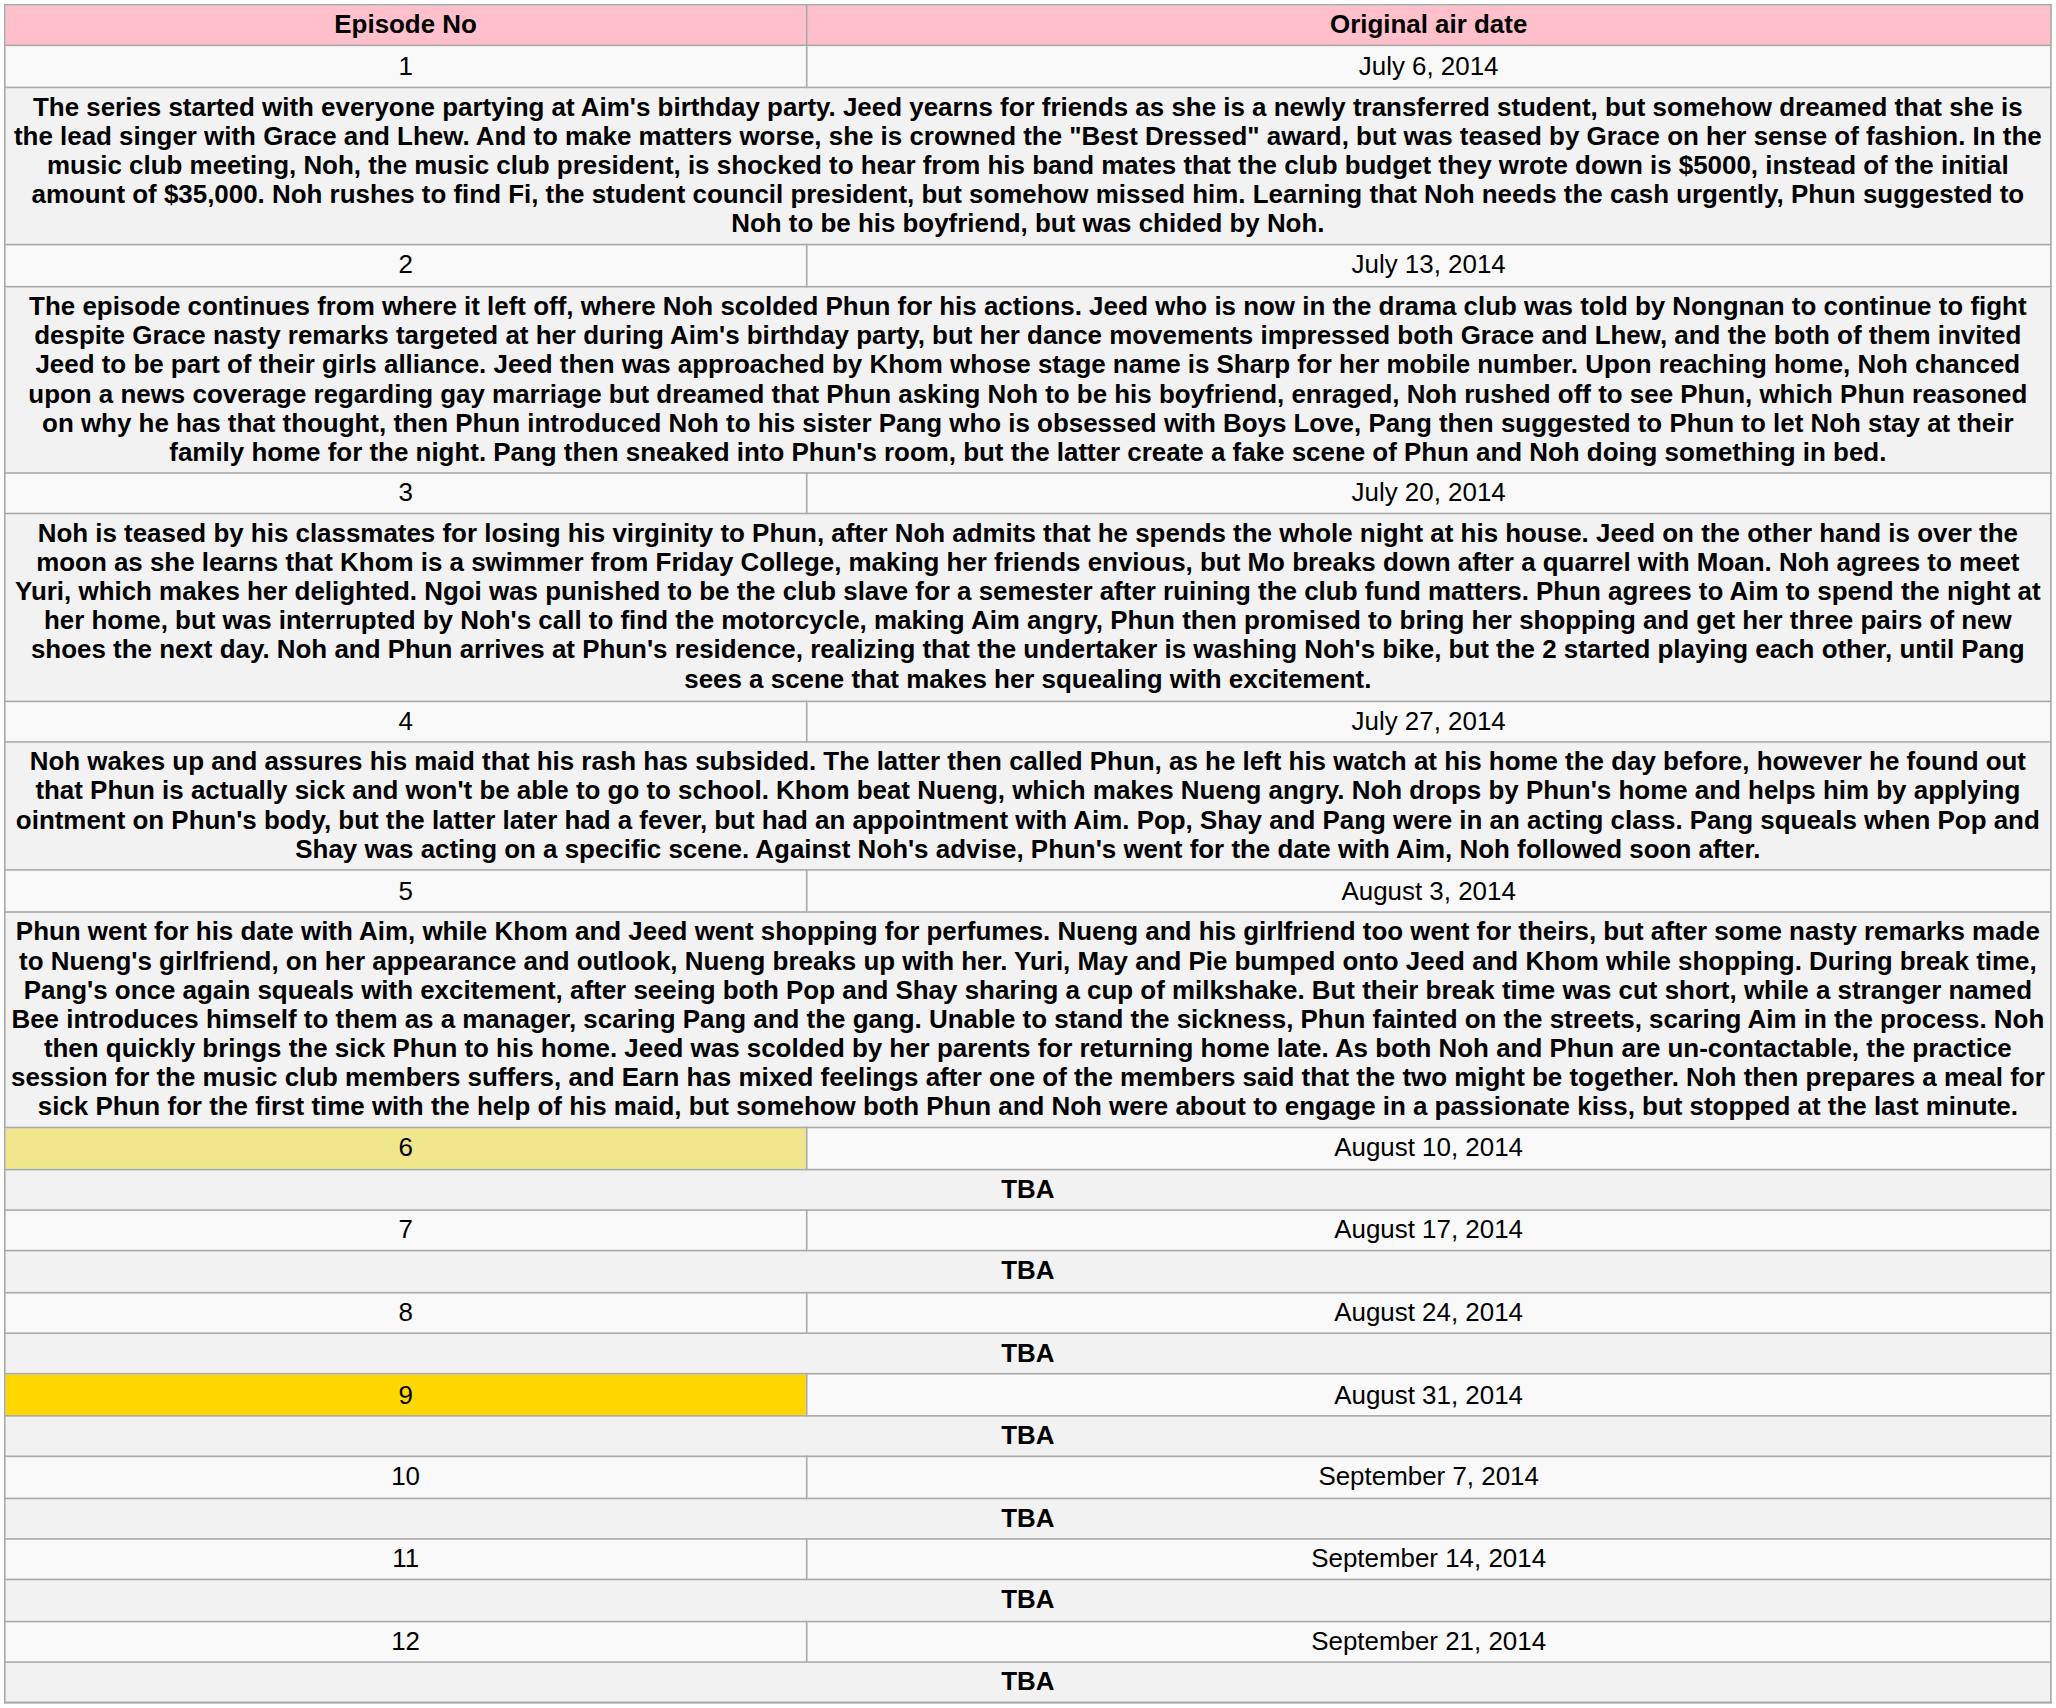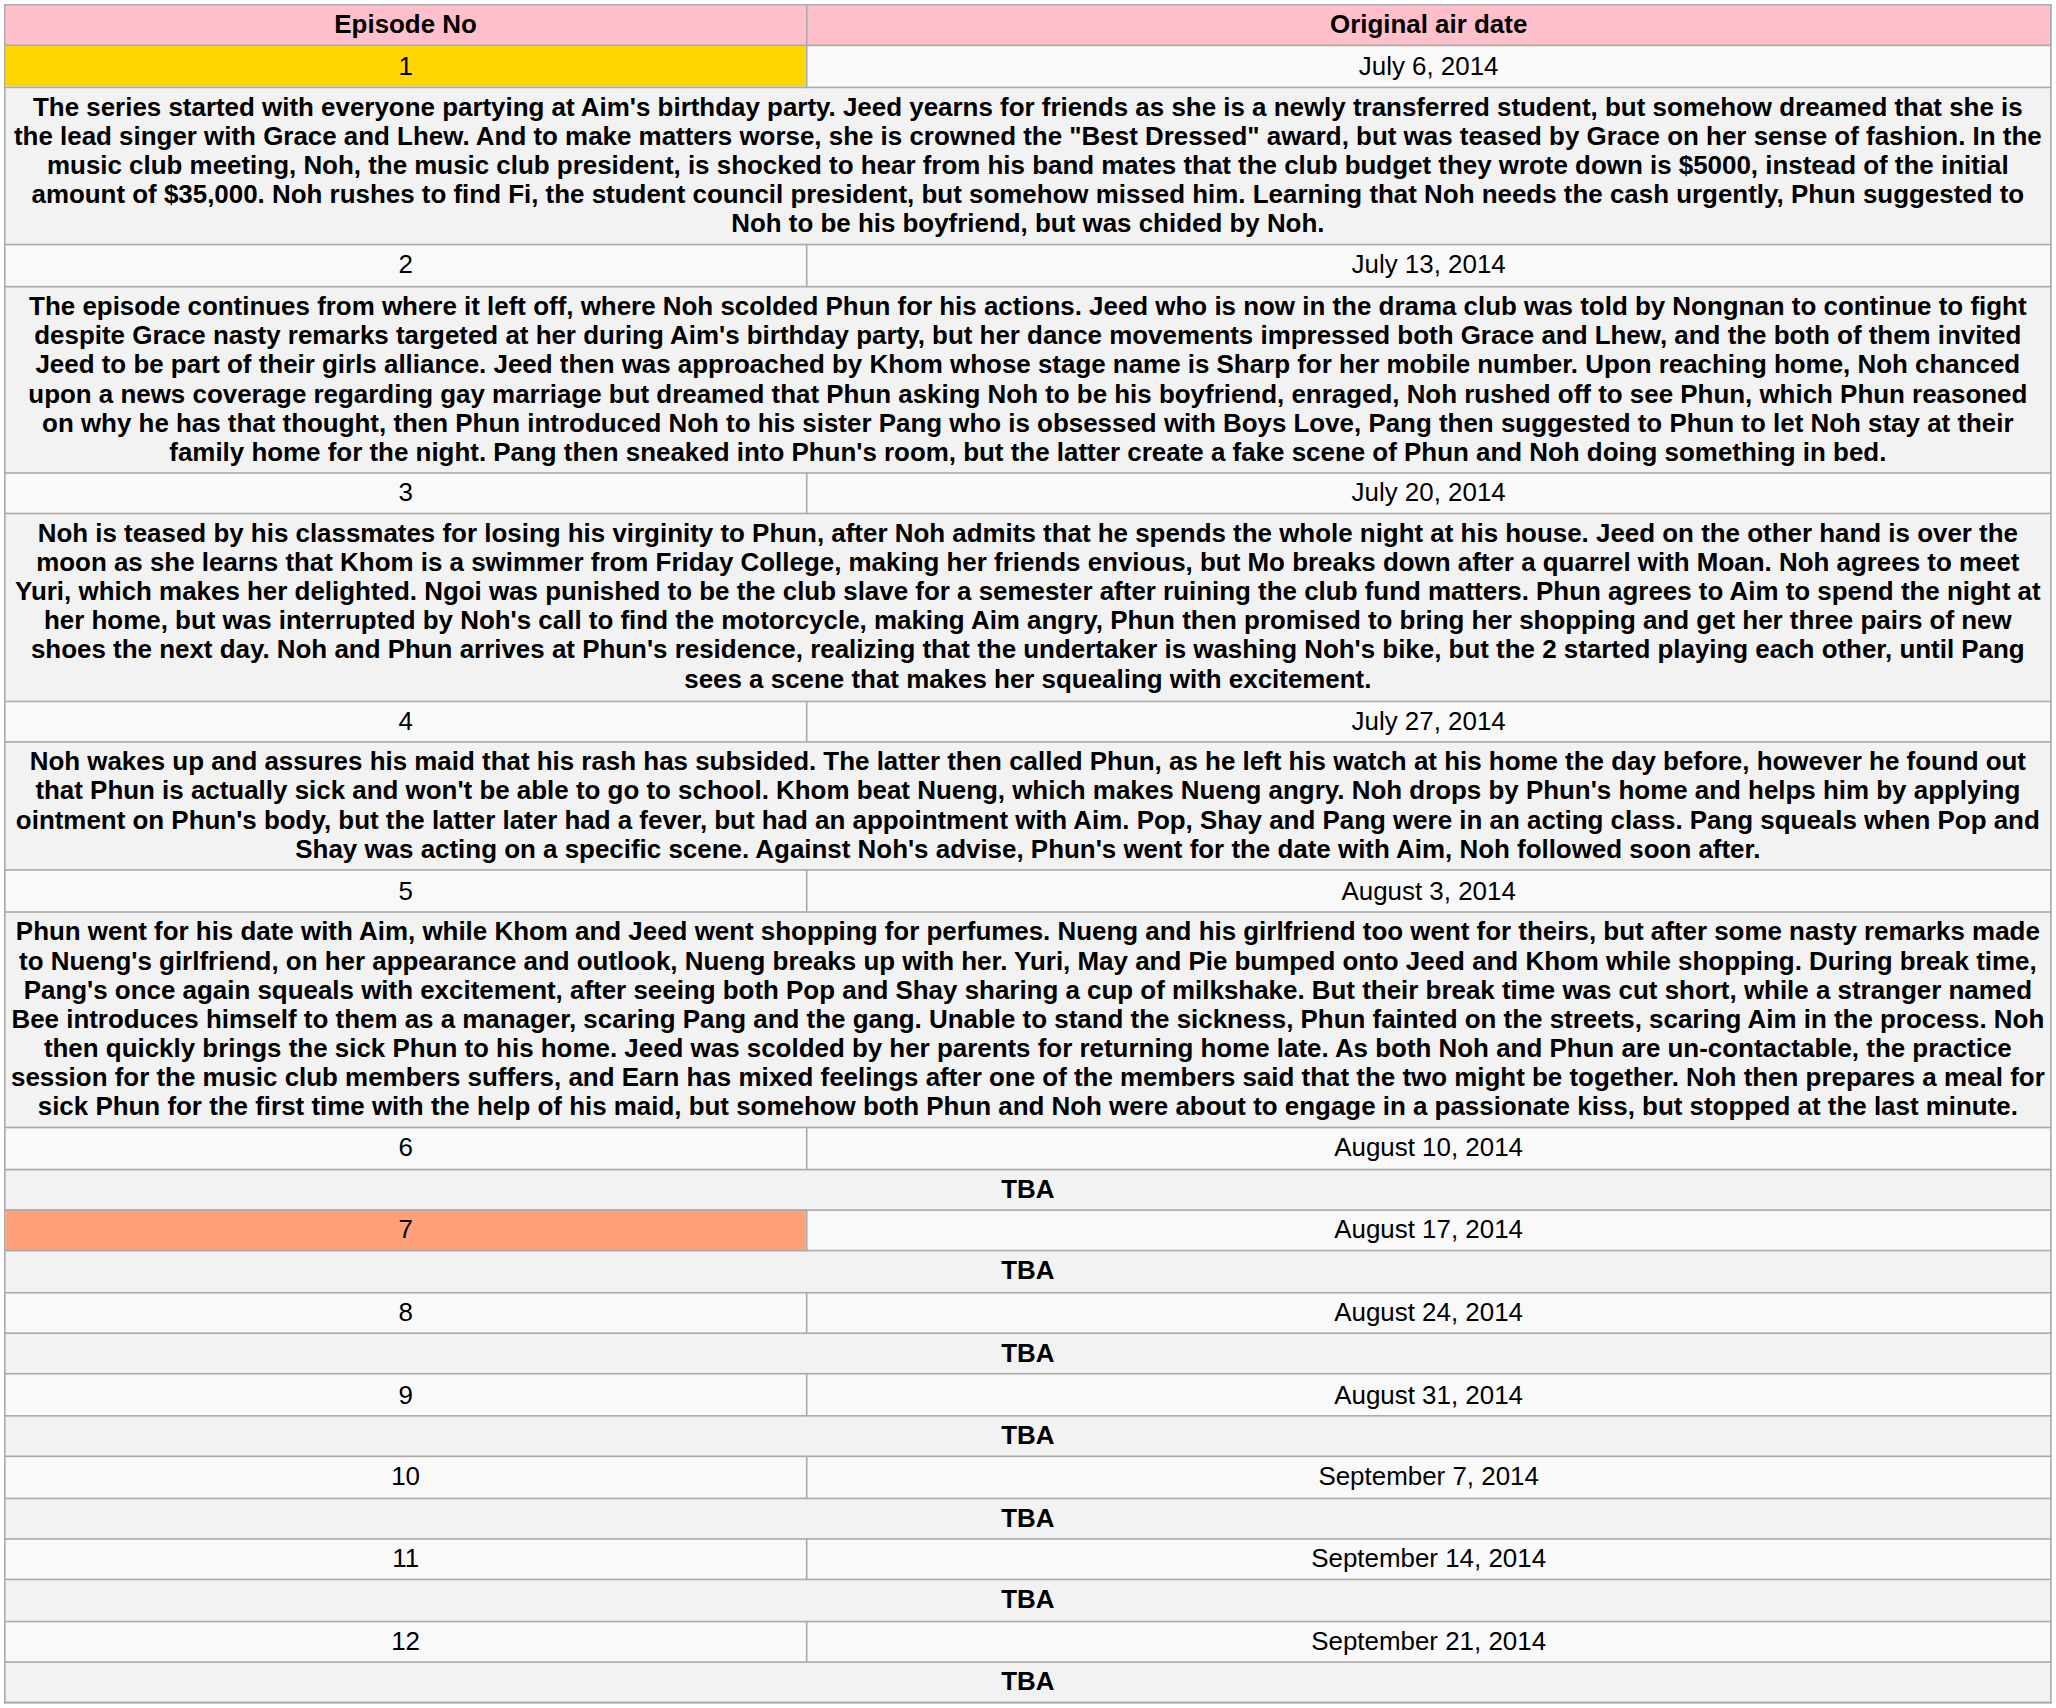(406, 66) no background -> (406, 66) gold background
(406, 1147) khaki background -> (406, 1147) no background
(406, 1230) no background -> (406, 1230) lightsalmon background
(406, 1394) gold background -> (406, 1394) no background
